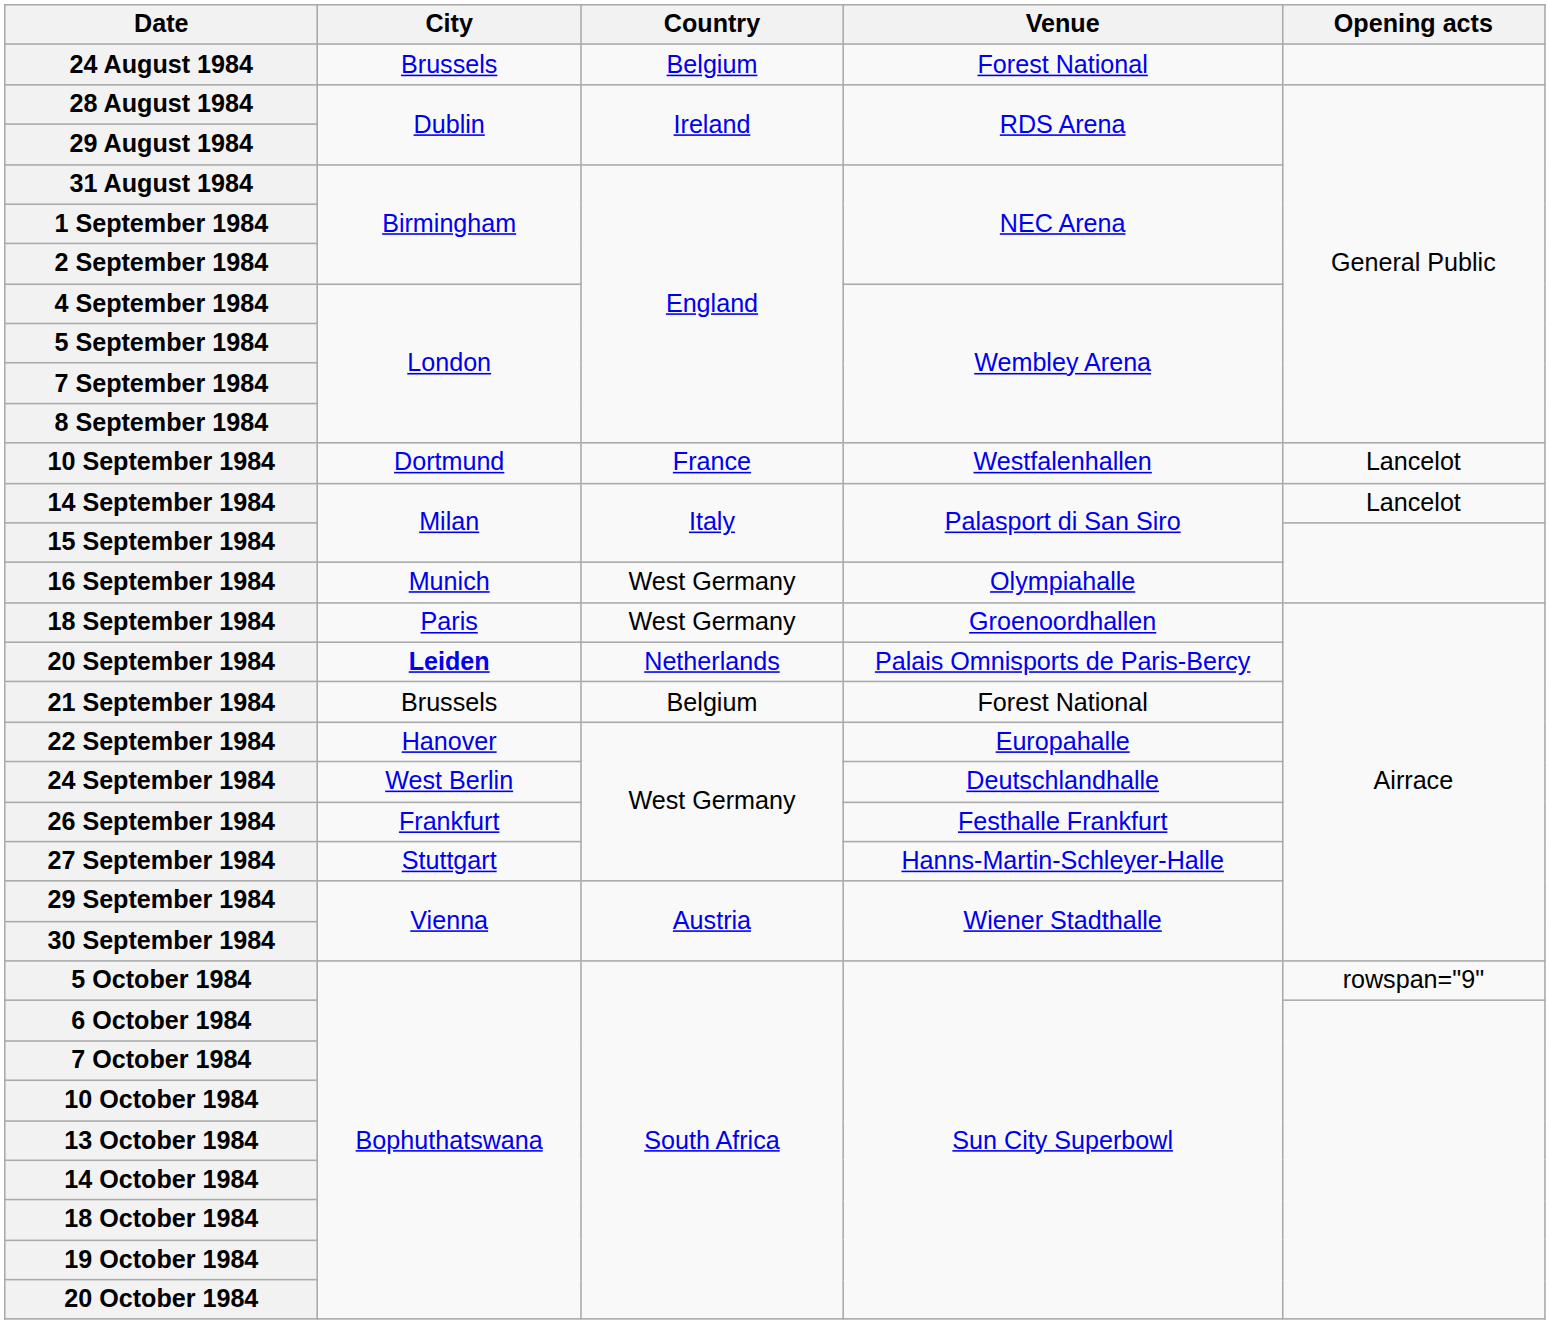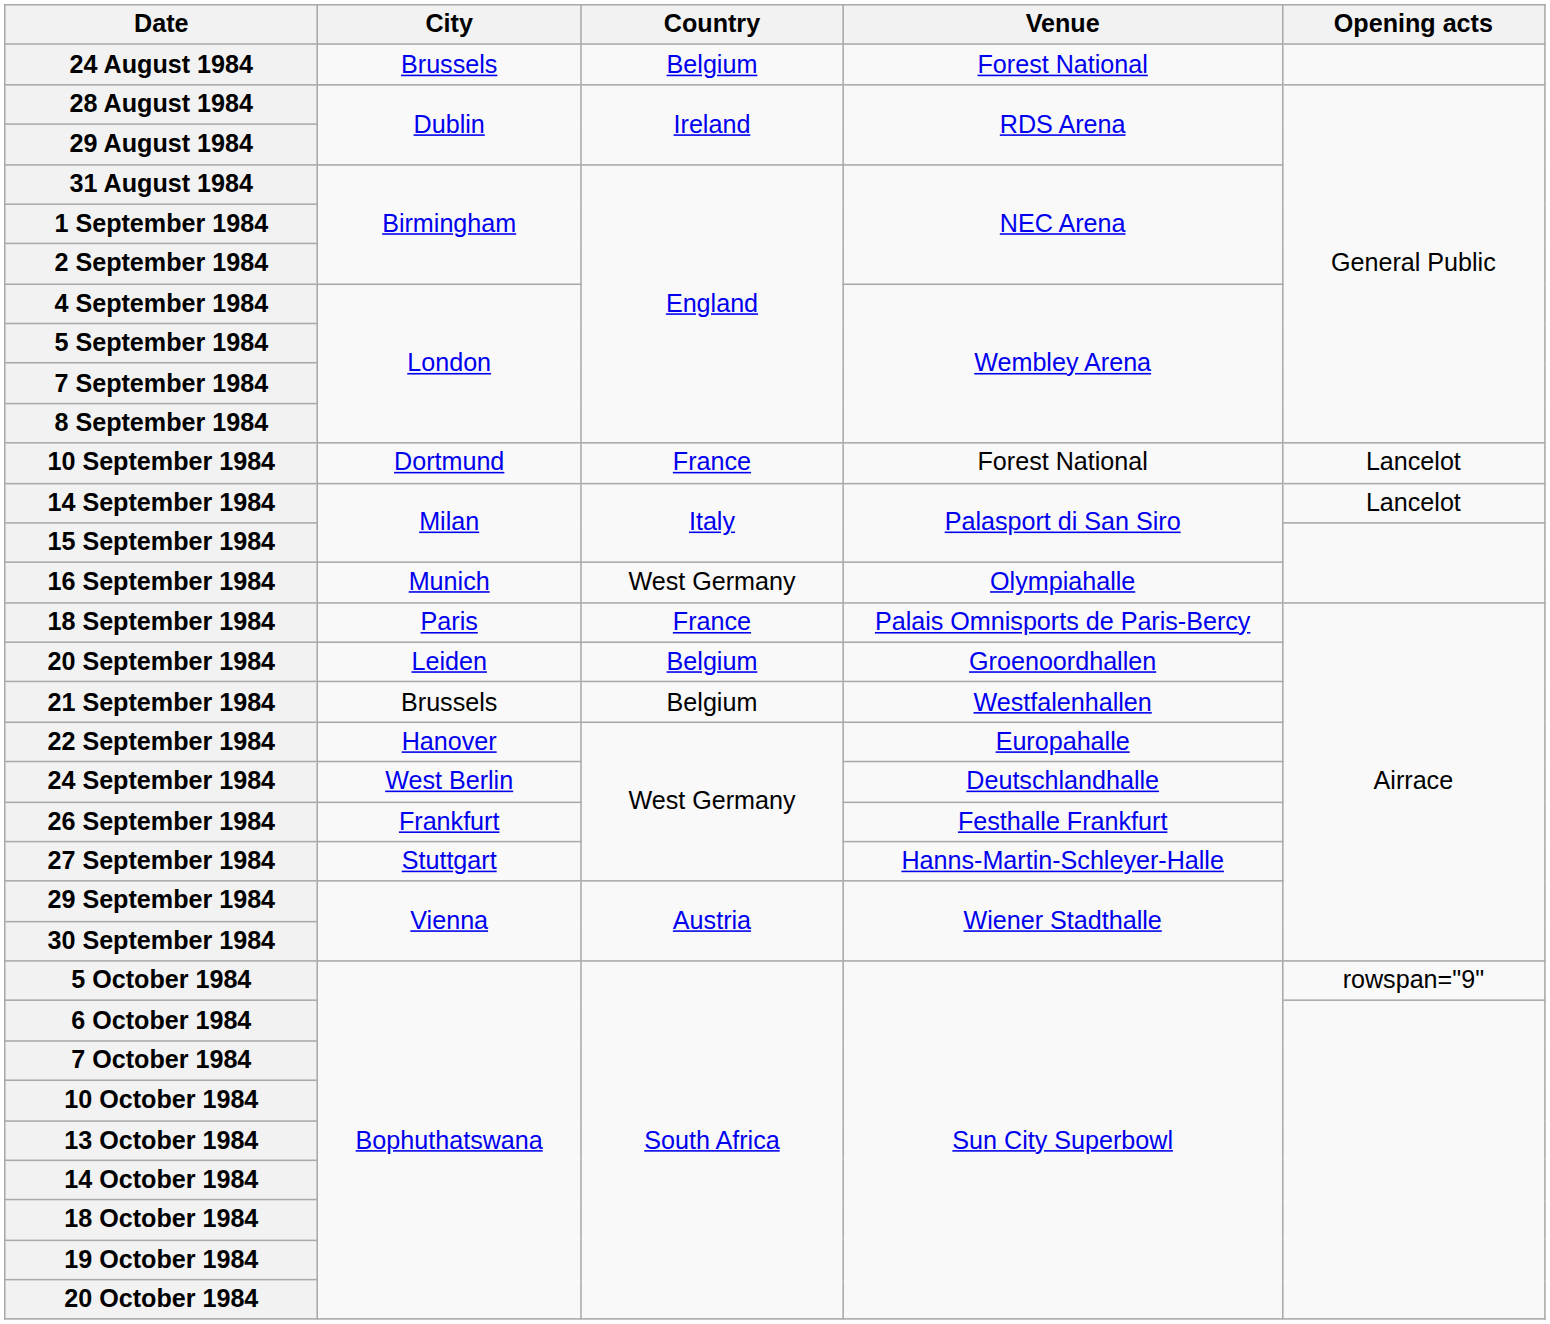(1063, 462) Westfalenhallen -> (1063, 462) Forest National
(712, 622) West Germany -> (712, 622) France
(1063, 622) Groenoordhallen -> (1063, 622) Palais Omnisports de Paris-Bercy
(449, 661) bold -> (449, 661) normal
(712, 661) Netherlands -> (712, 661) Belgium
(1063, 661) Palais Omnisports de Paris-Bercy -> (1063, 661) Groenoordhallen
(1063, 701) Forest National -> (1063, 701) Westfalenhallen
